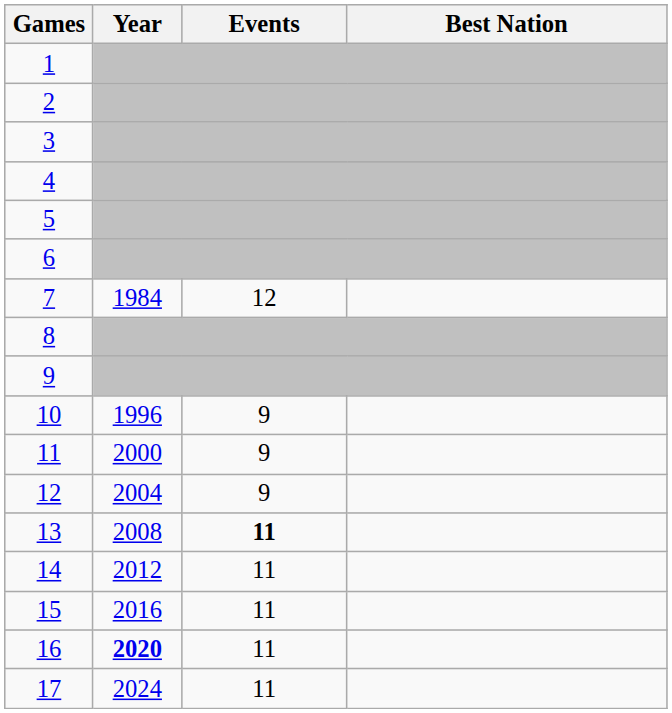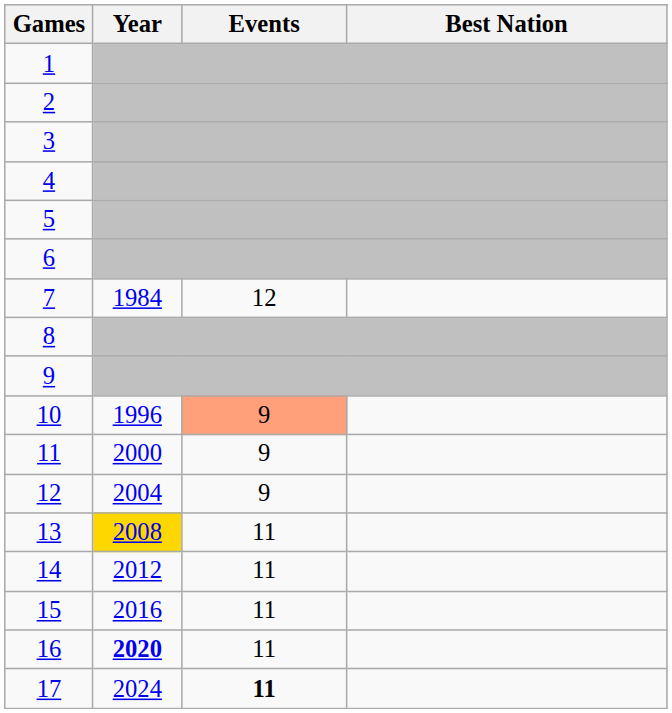(264, 414) no background -> (264, 414) lightsalmon background
(137, 532) no background -> (137, 532) gold background
(264, 532) bold -> (264, 532) normal
(264, 688) normal -> (264, 688) bold
